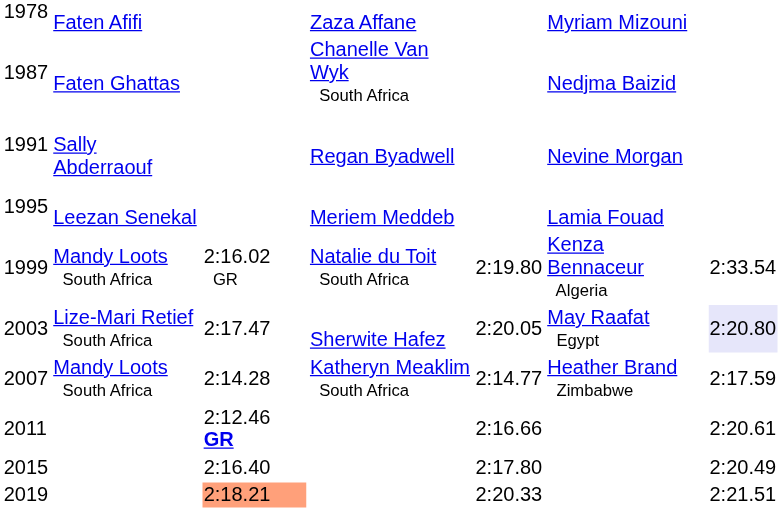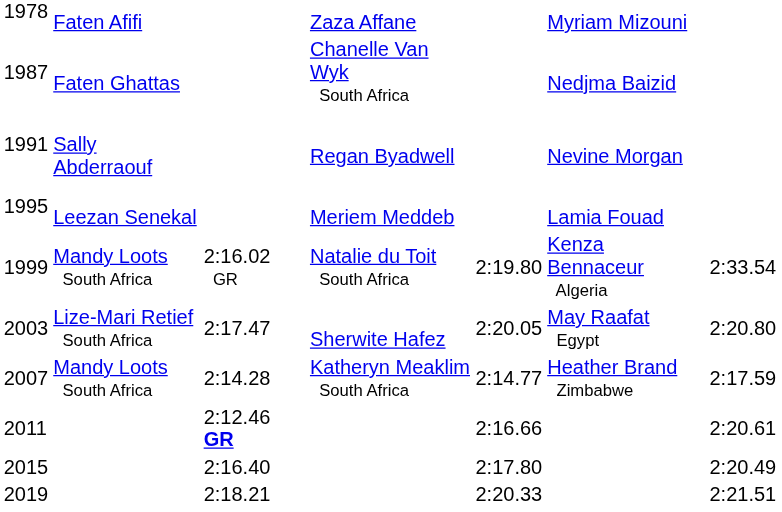(743, 328) lavender background -> (743, 328) no background
(237, 494) lightsalmon background -> (237, 494) no background
